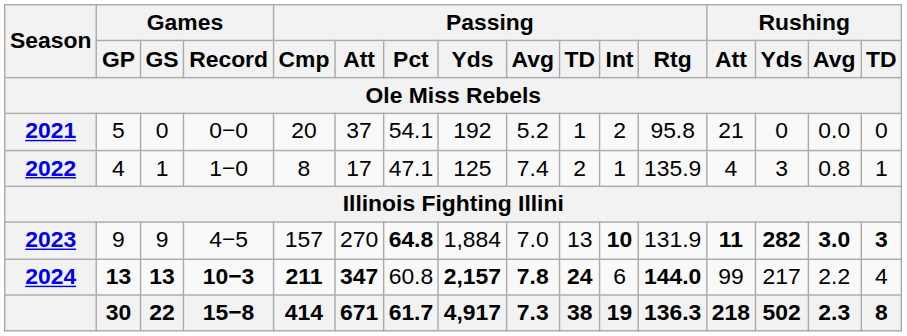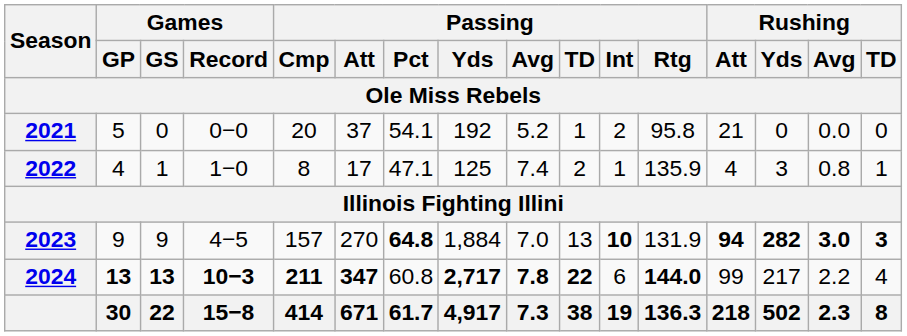(731, 240) 11 -> (731, 240) 94
(472, 276) 2,157 -> (472, 276) 2,717
(580, 276) 24 -> (580, 276) 22
